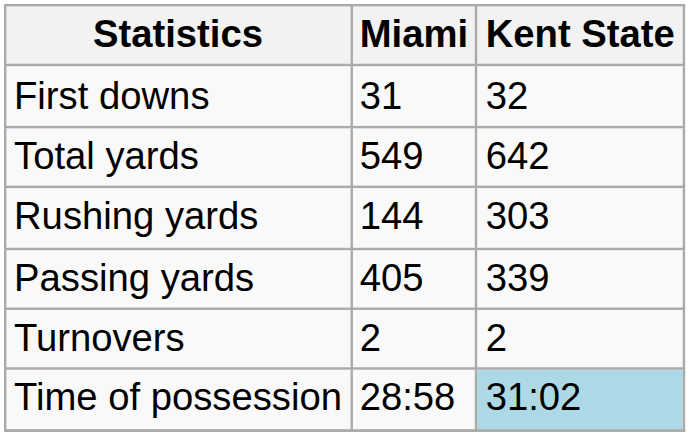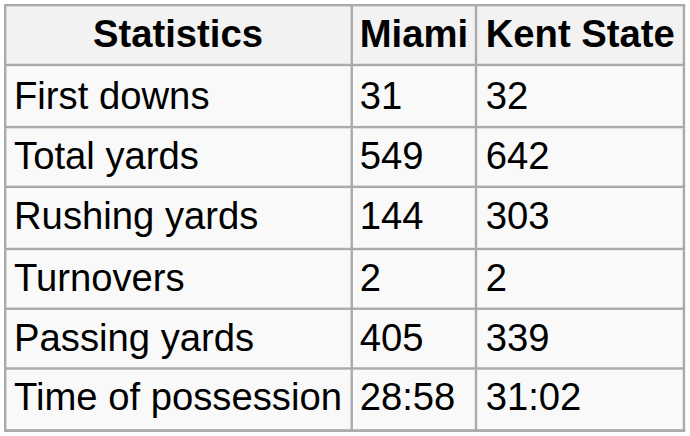rows swapped: (134, 277) <-> (99, 338)
(534, 398) lightblue background -> (534, 398) no background
